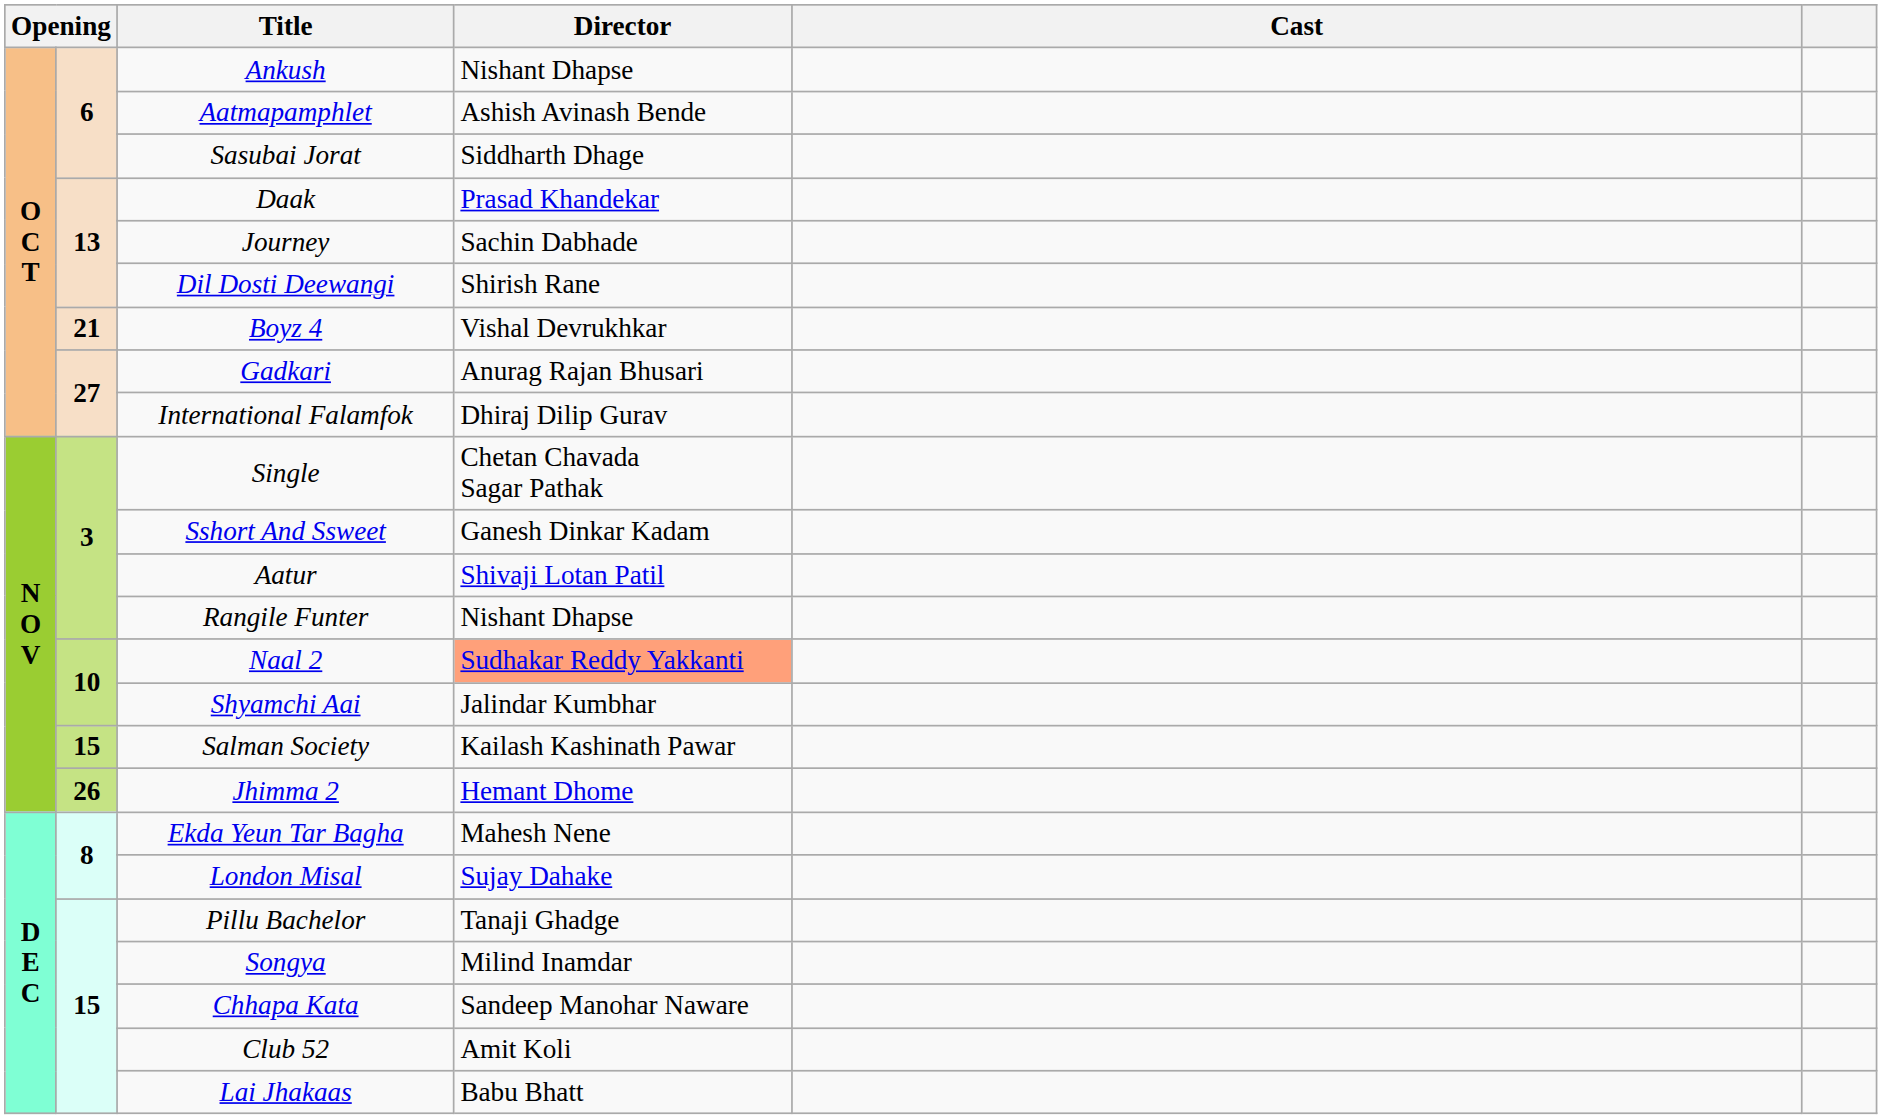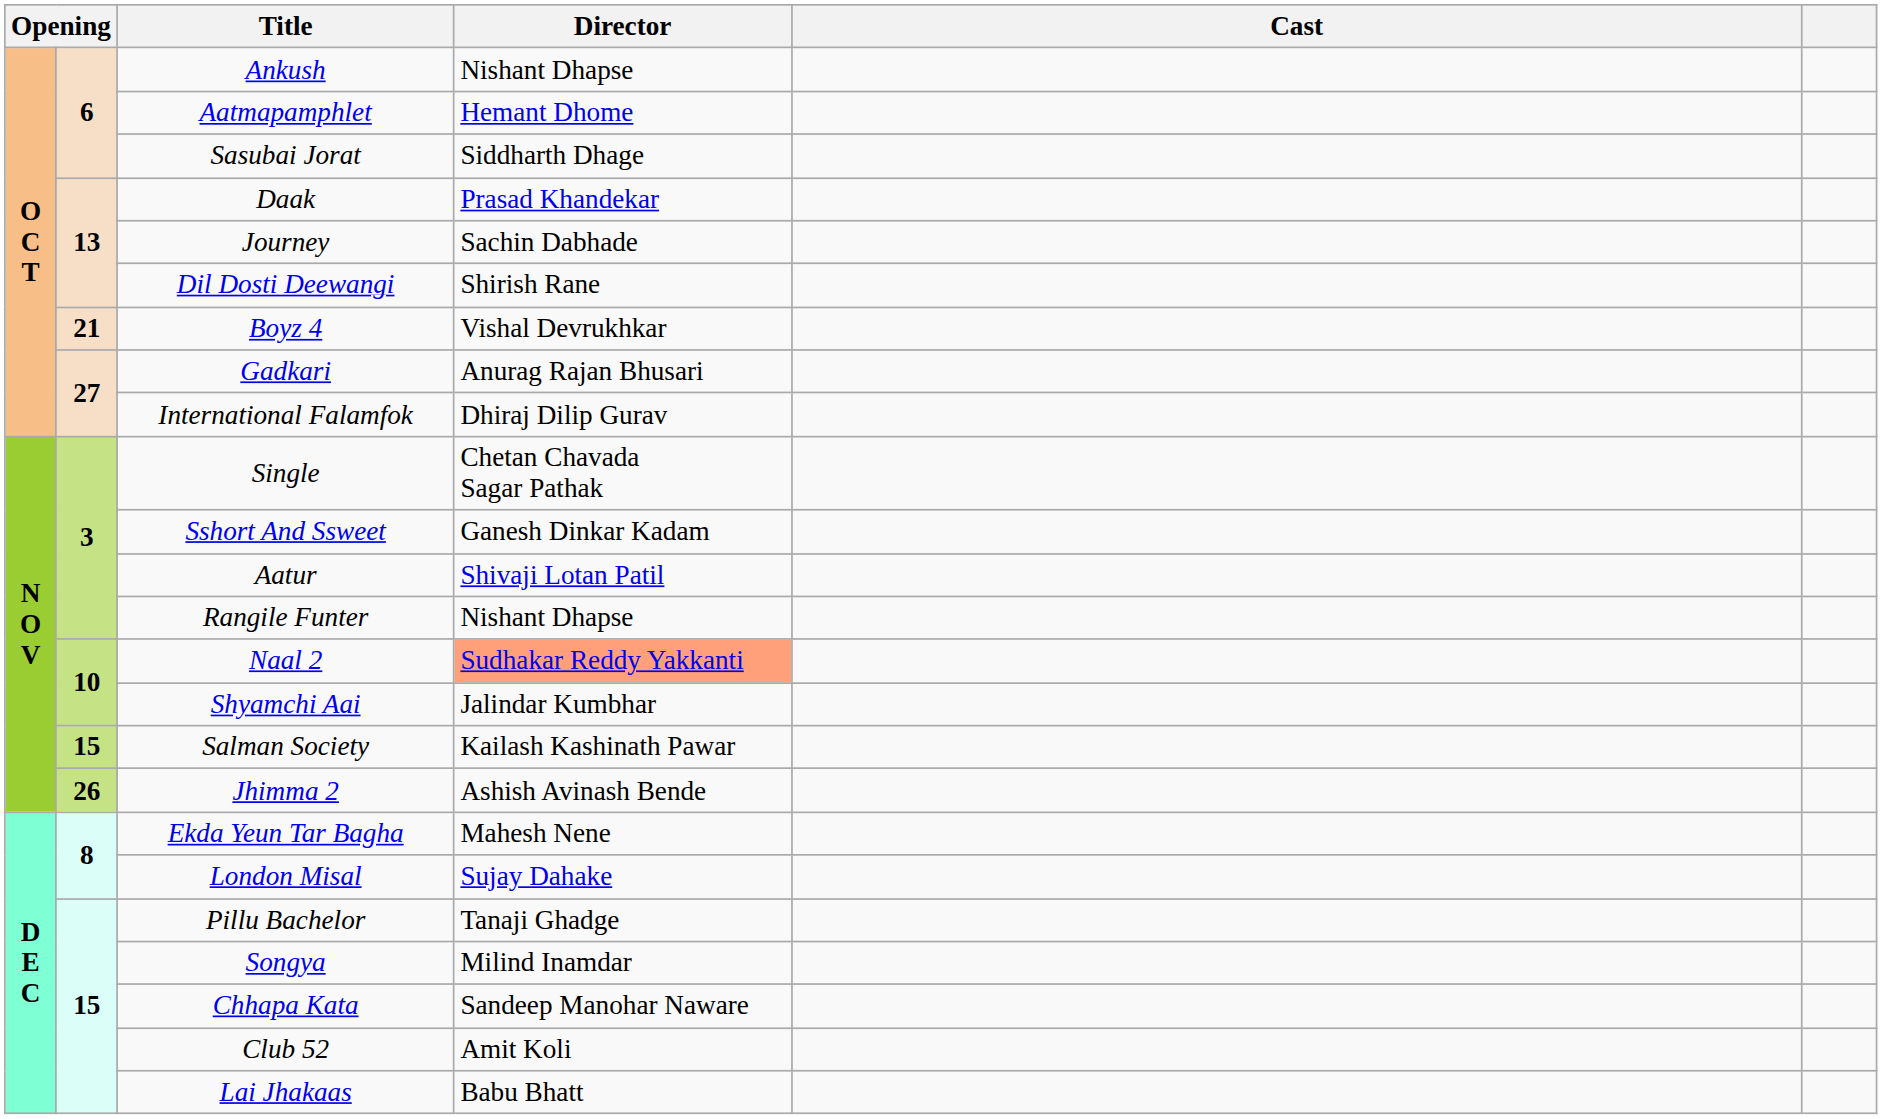(583, 112) Ashish Avinash Bende -> (547, 112) Hemant Dhome
(547, 790) Hemant Dhome -> (583, 790) Ashish Avinash Bende
